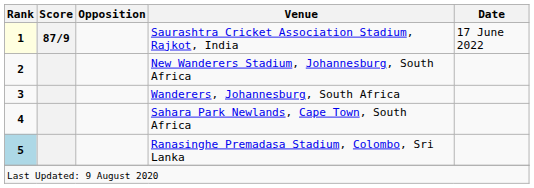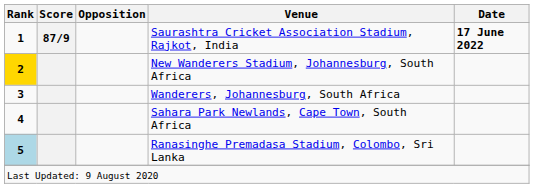(21, 38) lightyellow background -> (21, 38) no background
(480, 38) normal -> (480, 38) bold
(21, 69) no background -> (21, 69) gold background
